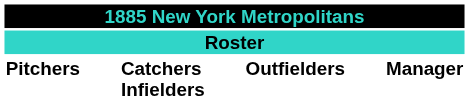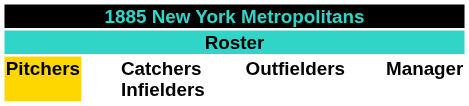(43, 68) no background -> (43, 68) gold background
